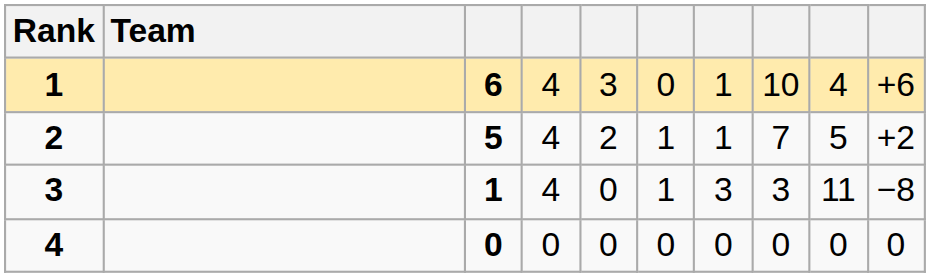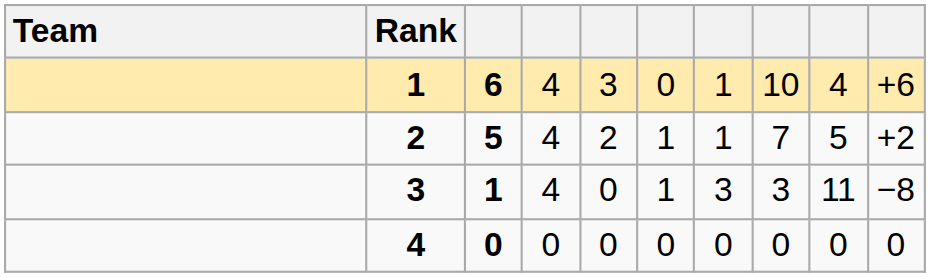columns swapped: (54, 31) <-> (153, 31)
